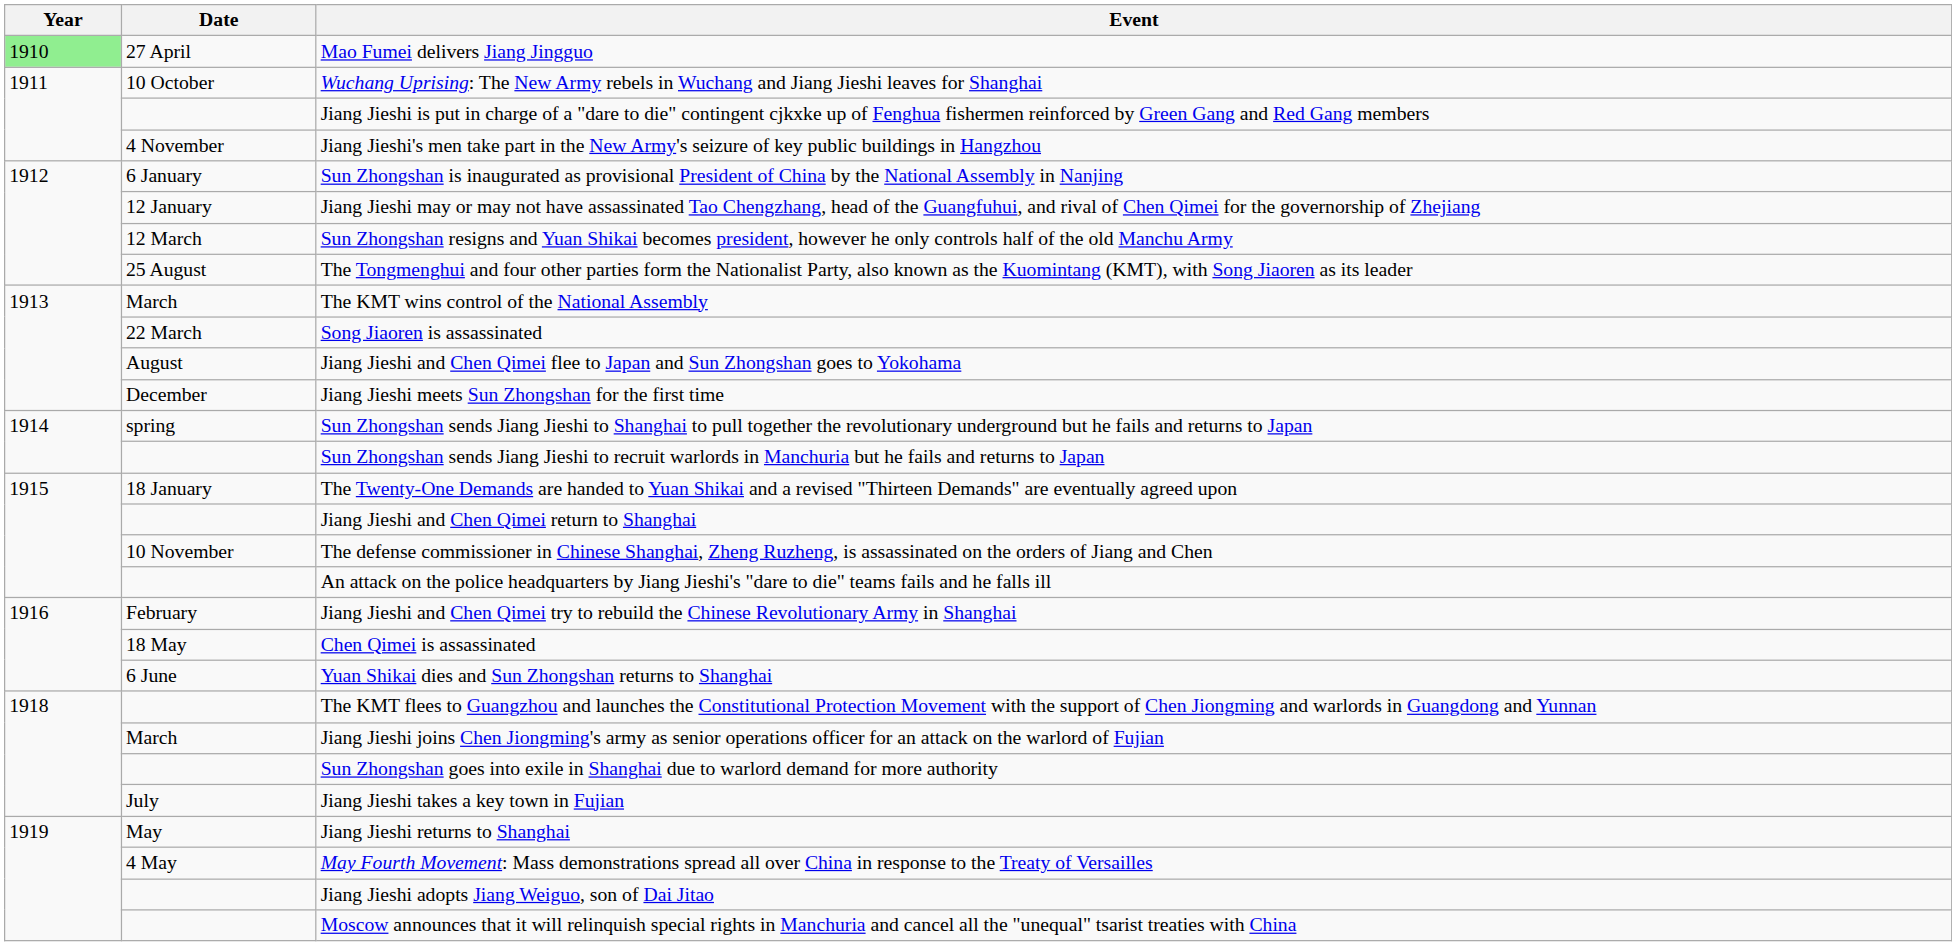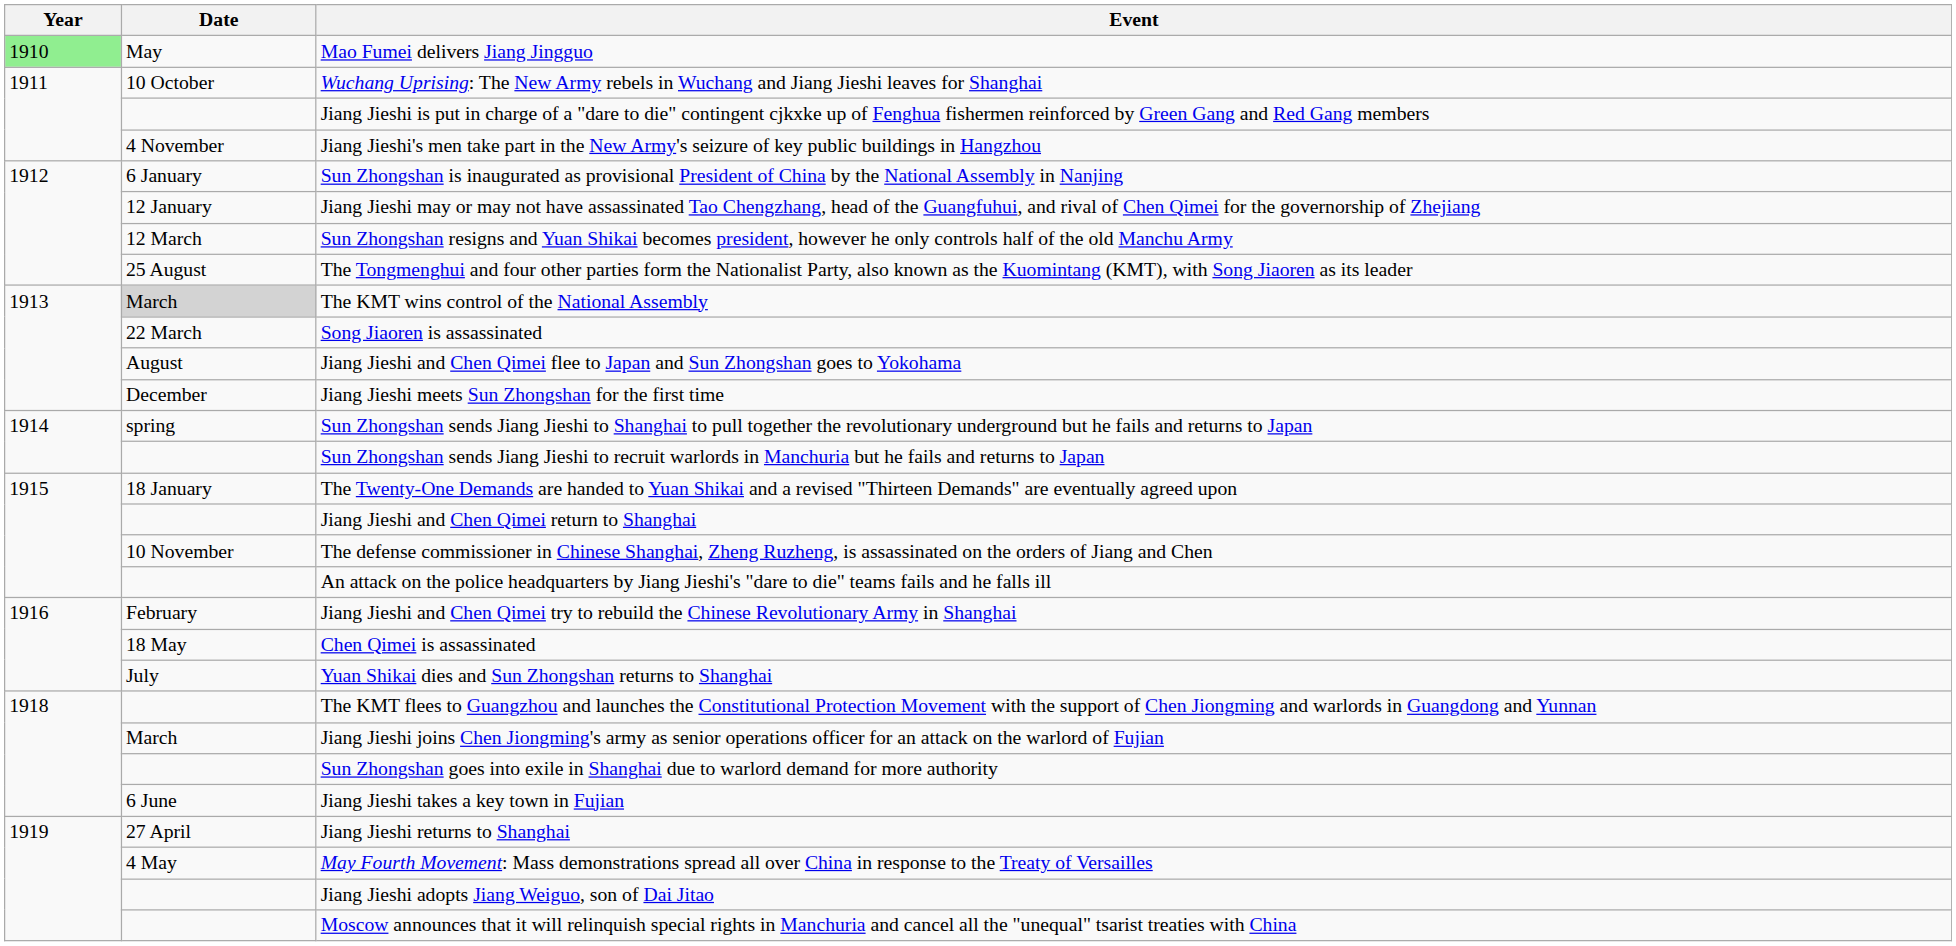(158, 51) 27 April -> (144, 51) May
(152, 301) no background -> (152, 301) lightgrey background
(151, 675) 6 June -> (142, 675) July
(142, 800) July -> (151, 800) 6 June
(144, 831) May -> (158, 831) 27 April
